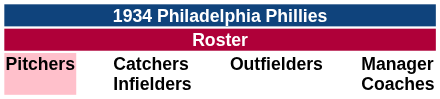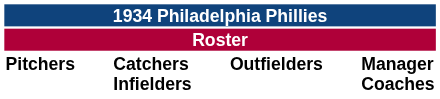(40, 64) pink background -> (40, 64) no background
